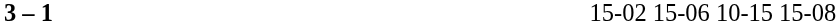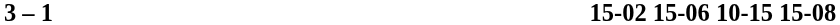(713, 12) normal -> (713, 12) bold
